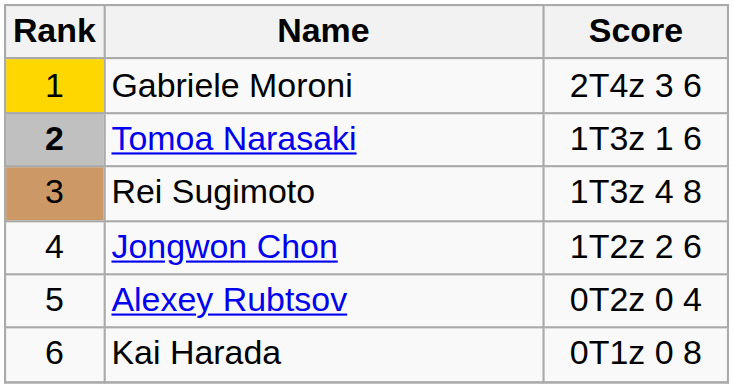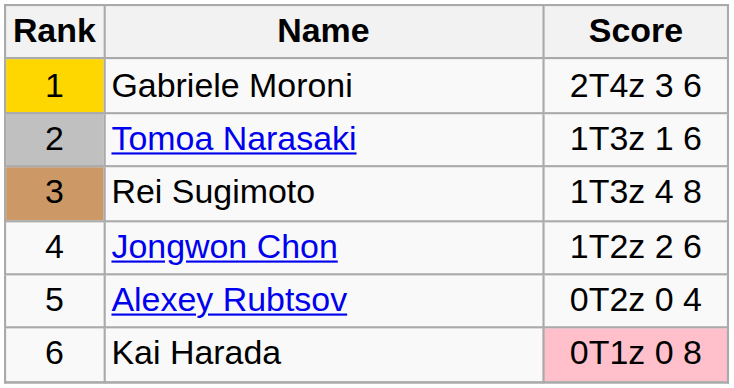(54, 138) bold -> (54, 138) normal
(636, 354) no background -> (636, 354) pink background
